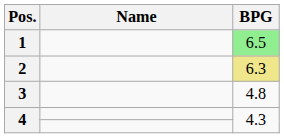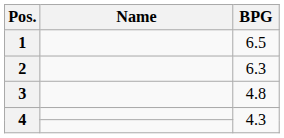(256, 42) lightgreen background -> (256, 42) no background
(256, 68) khaki background -> (256, 68) no background
